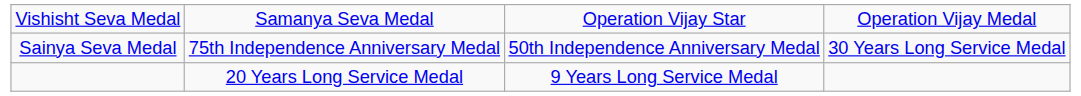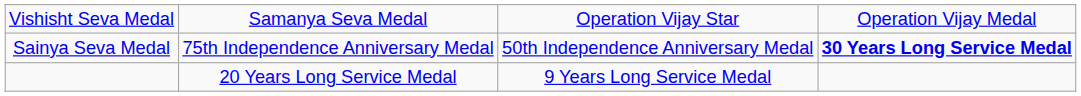(947, 47) normal -> (947, 47) bold
